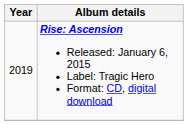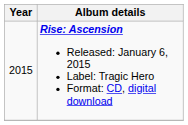(21, 70) 2019 -> (21, 70) 2015
